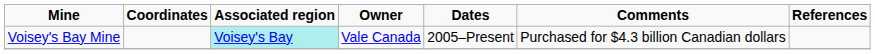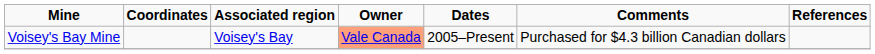(253, 37) paleturquoise background -> (253, 37) no background
(381, 37) no background -> (381, 37) lightsalmon background
